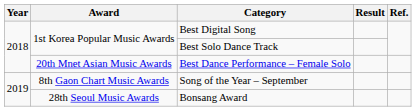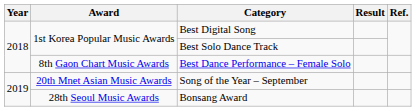(104, 64) 20th Mnet Asian Music Awards -> (104, 64) 8th Gaon Chart Music Awards
(104, 81) 8th Gaon Chart Music Awards -> (104, 81) 20th Mnet Asian Music Awards
